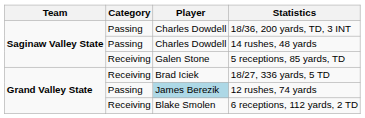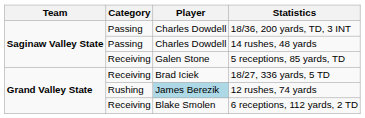(125, 90) Passing -> (126, 90) Rushing
